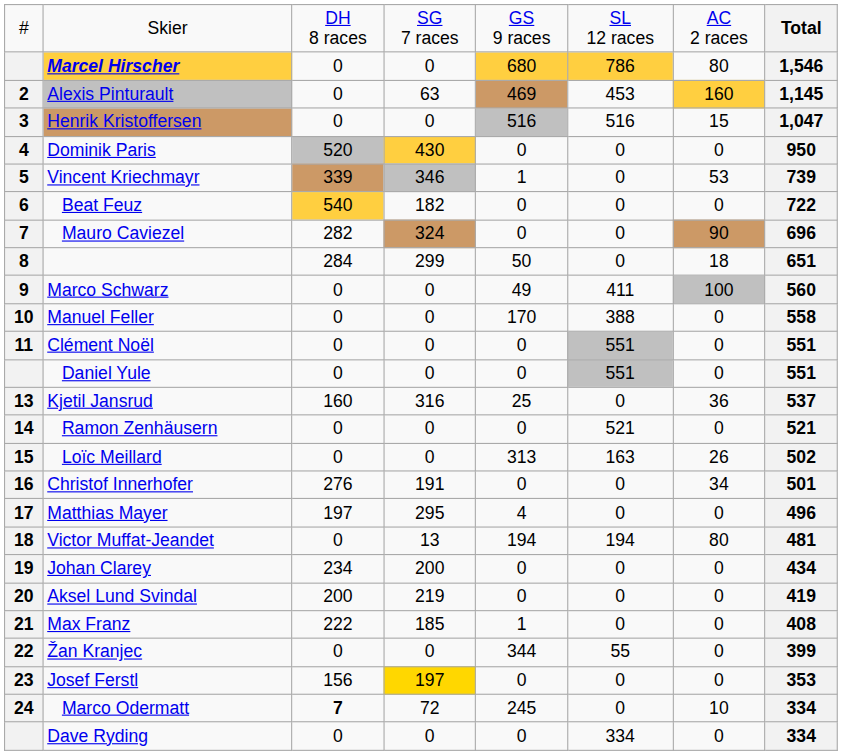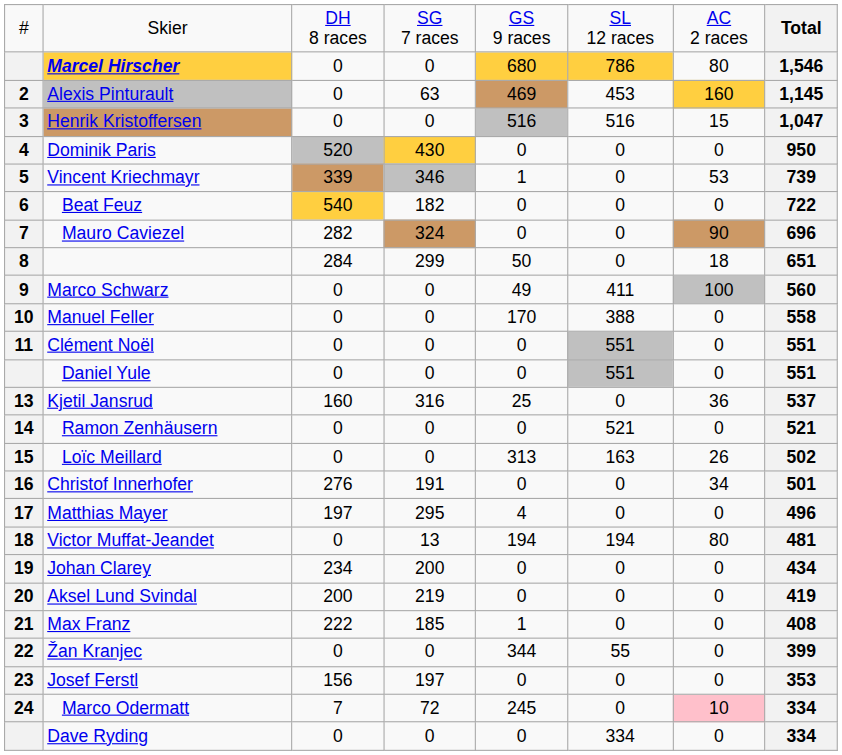(430, 680) gold background -> (430, 680) no background
(338, 708) bold -> (338, 708) normal
(719, 708) no background -> (719, 708) pink background
